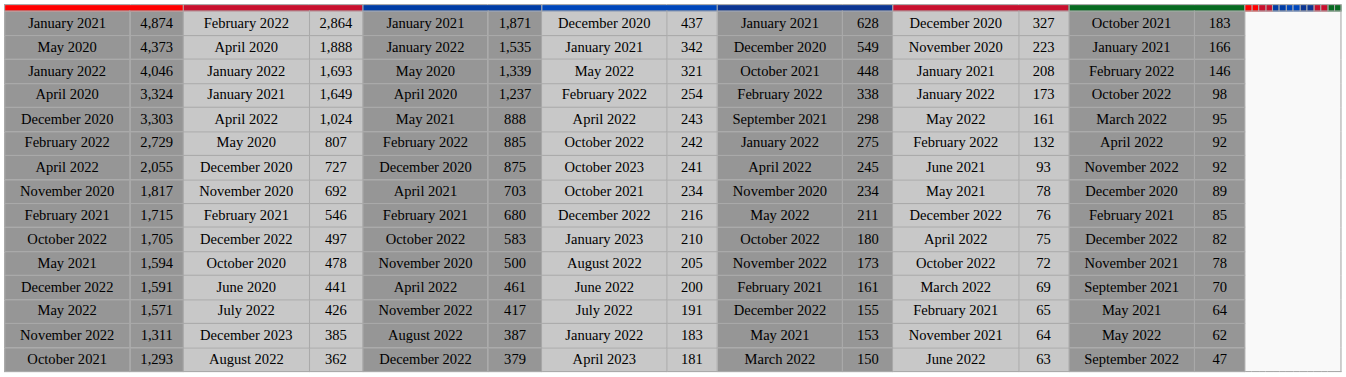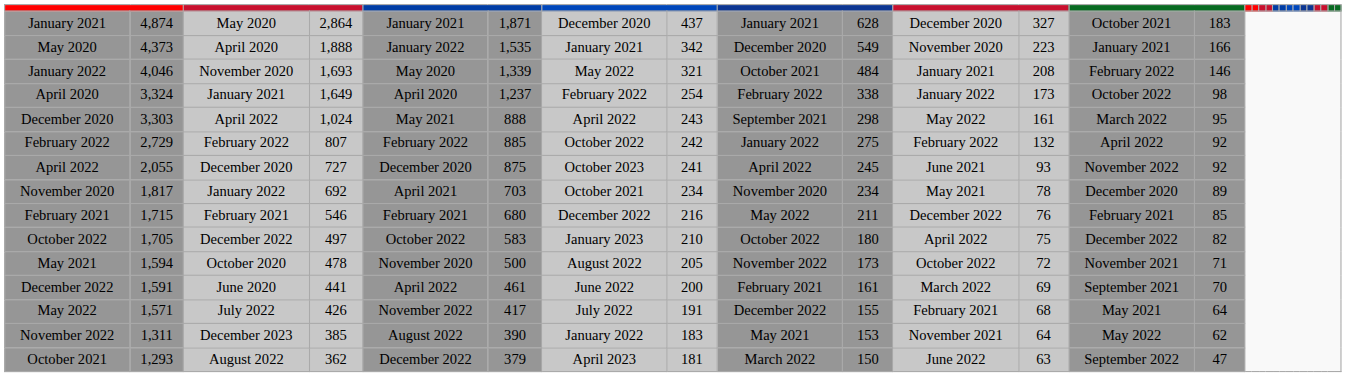(246, 22) February 2022 -> (246, 22) May 2020
(246, 71) January 2022 -> (246, 71) November 2020
(868, 71) 448 -> (868, 71) 484
(246, 143) May 2020 -> (246, 143) February 2022
(246, 191) November 2020 -> (246, 191) January 2022
(1220, 263) 78 -> (1220, 263) 71
(1044, 311) 65 -> (1044, 311) 68
(515, 335) 387 -> (515, 335) 390
